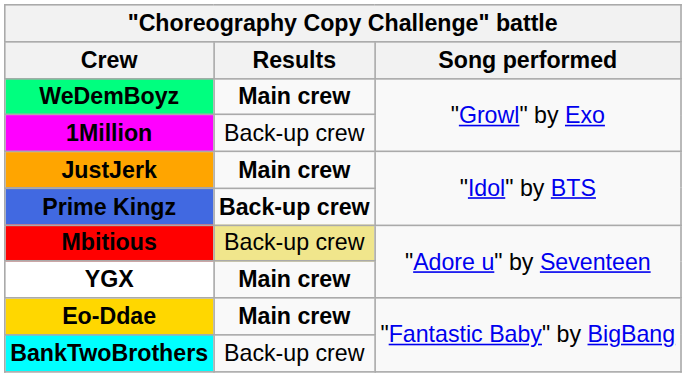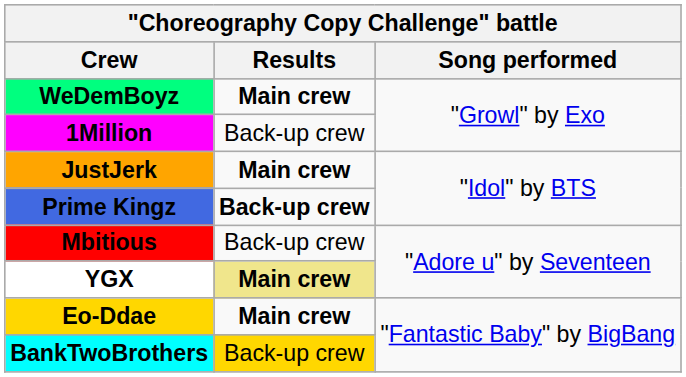(294, 243) khaki background -> (294, 243) no background
(294, 280) no background -> (294, 280) khaki background
(294, 353) no background -> (294, 353) gold background
